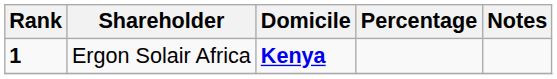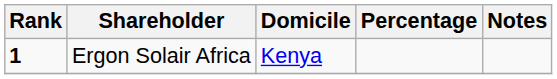(293, 55) bold -> (291, 55) normal
